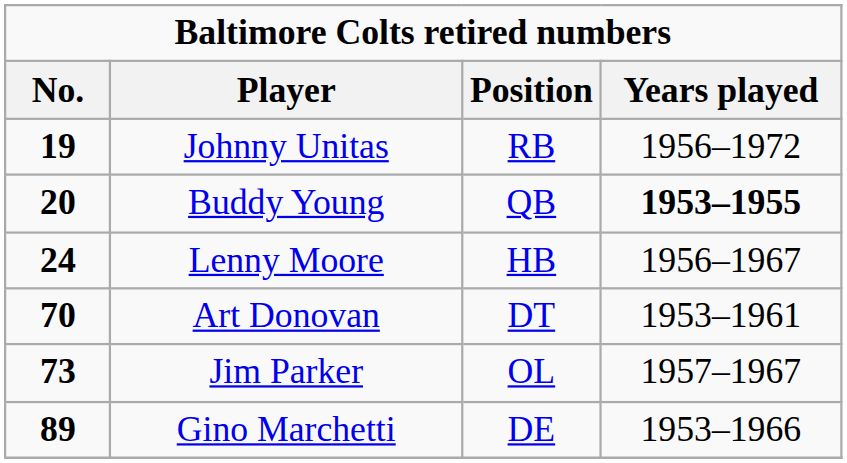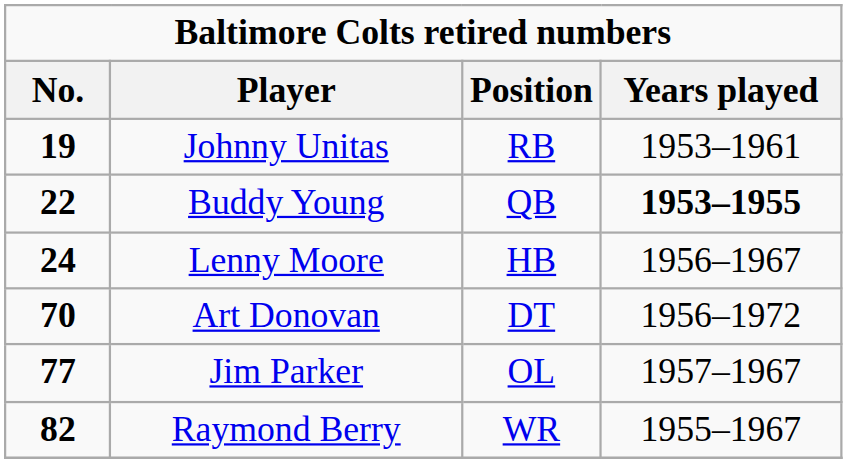(721, 145) 1956–1972 -> (721, 145) 1953–1961
(58, 202) 20 -> (58, 202) 22
(721, 315) 1953–1961 -> (721, 315) 1956–1972
(58, 372) 73 -> (58, 372) 77
+ row: (286, 428)
- row: (286, 428)
